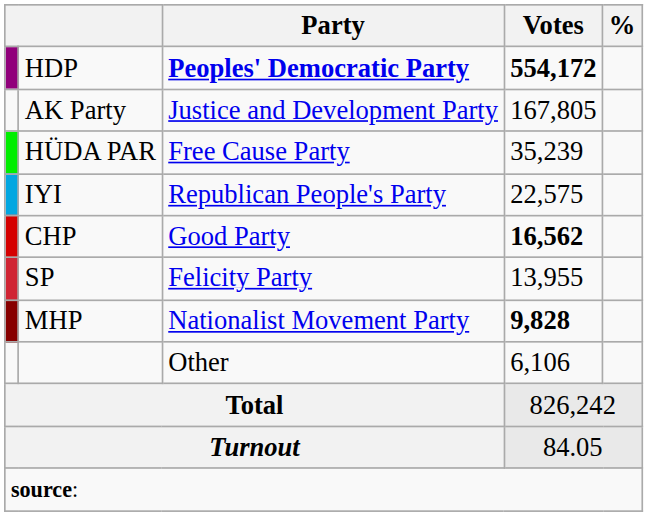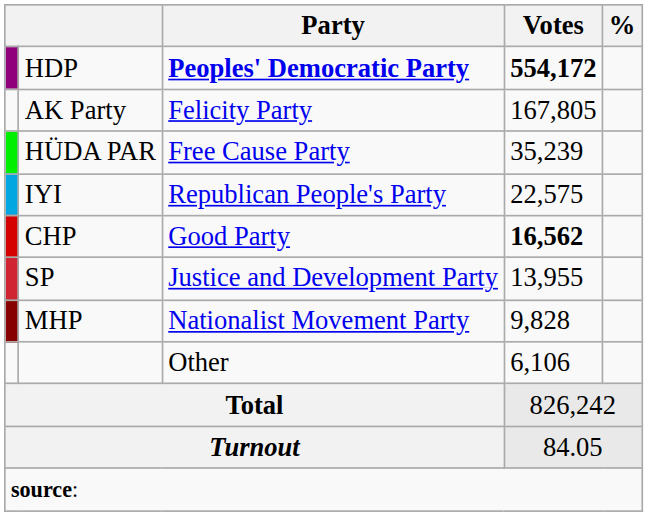(333, 109) Justice and Development Party -> (240, 109) Felicity Party
(240, 278) Felicity Party -> (333, 278) Justice and Development Party
(540, 320) bold -> (540, 320) normal
